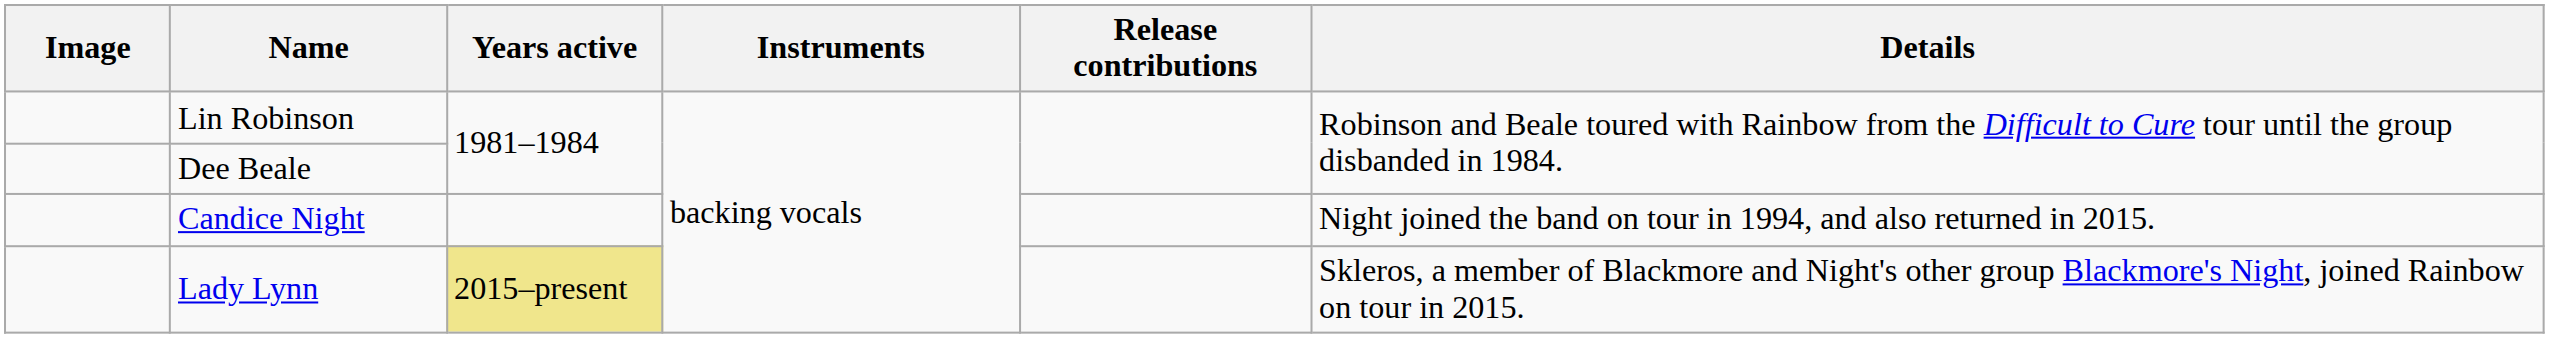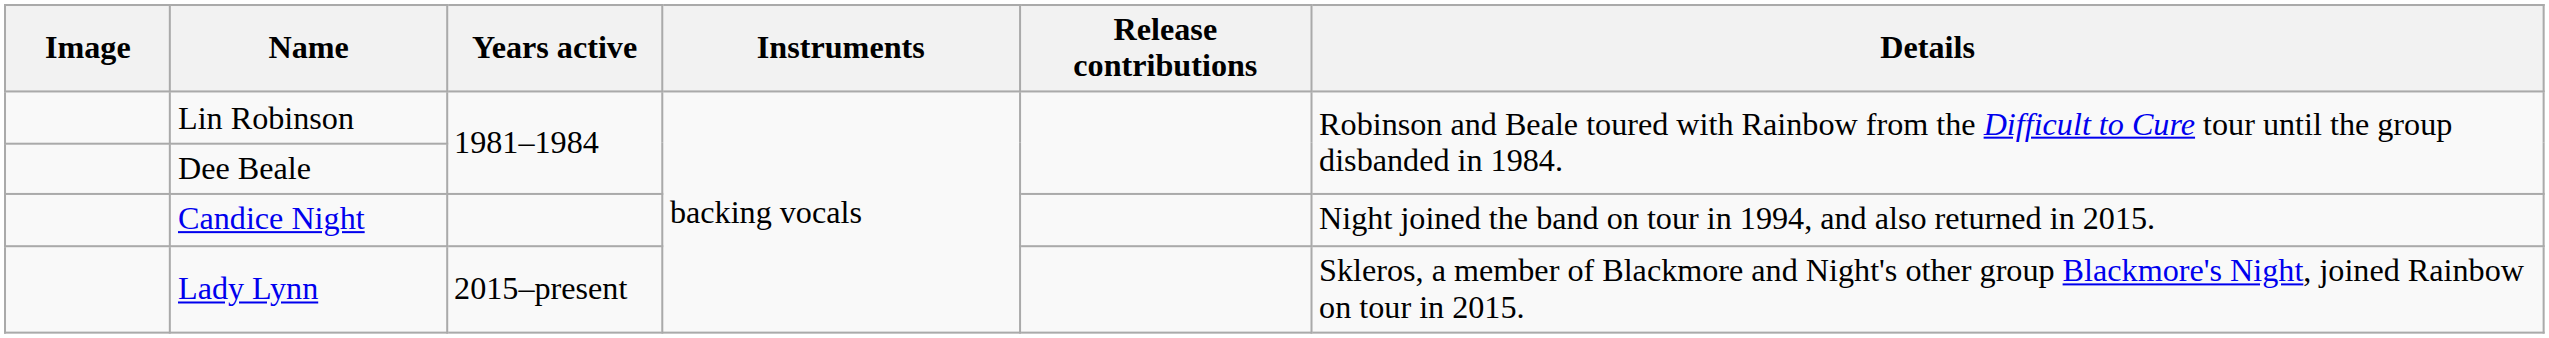(541, 288) khaki background -> (541, 288) no background
